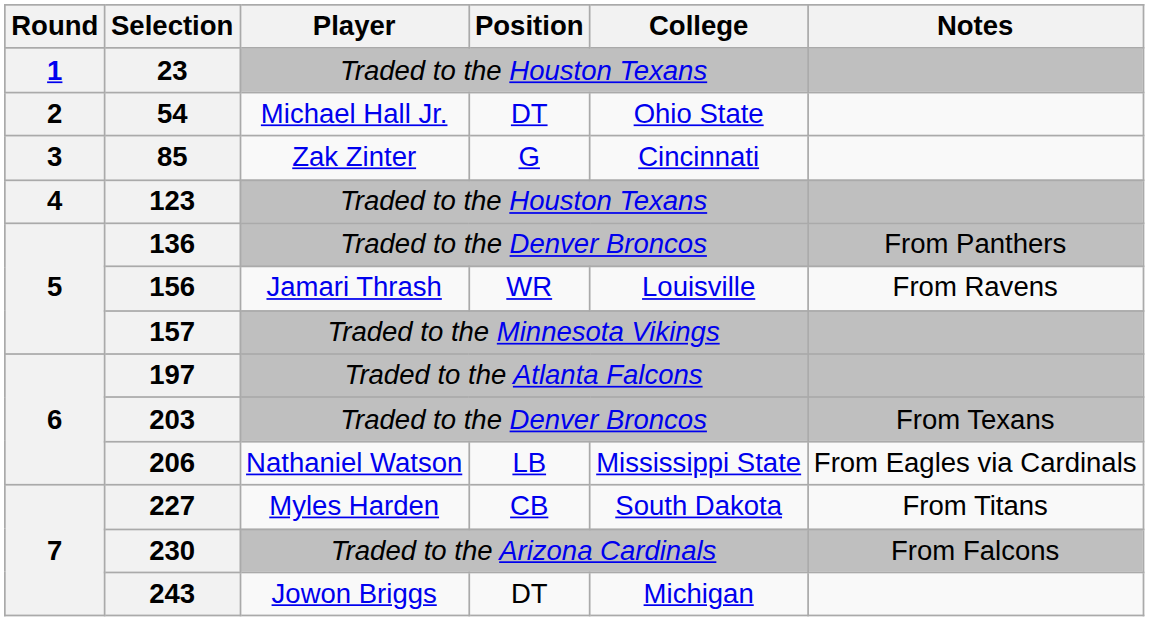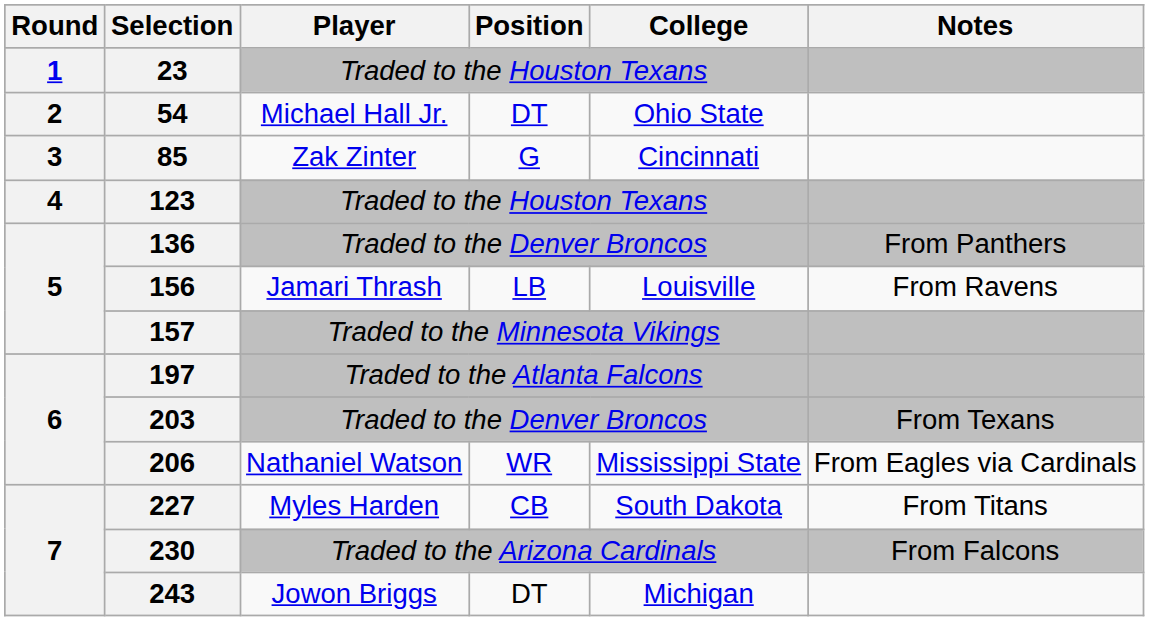(529, 288) WR -> (529, 288) LB
(529, 462) LB -> (529, 462) WR
